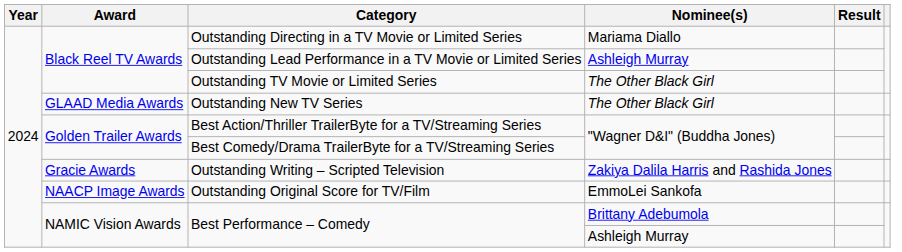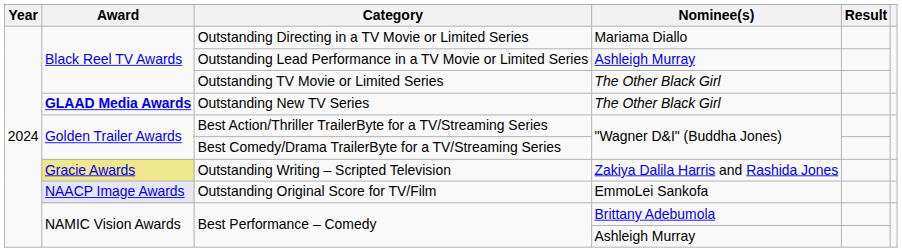(114, 103) normal -> (118, 103) bold
(90, 170) no background -> (90, 170) khaki background
(115, 192) no background -> (115, 192) lavender background
